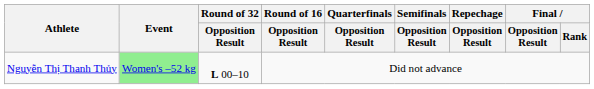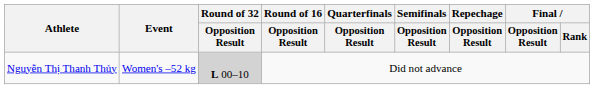(159, 68) lightgreen background -> (159, 68) no background
(230, 75) no background -> (230, 75) lightgrey background
